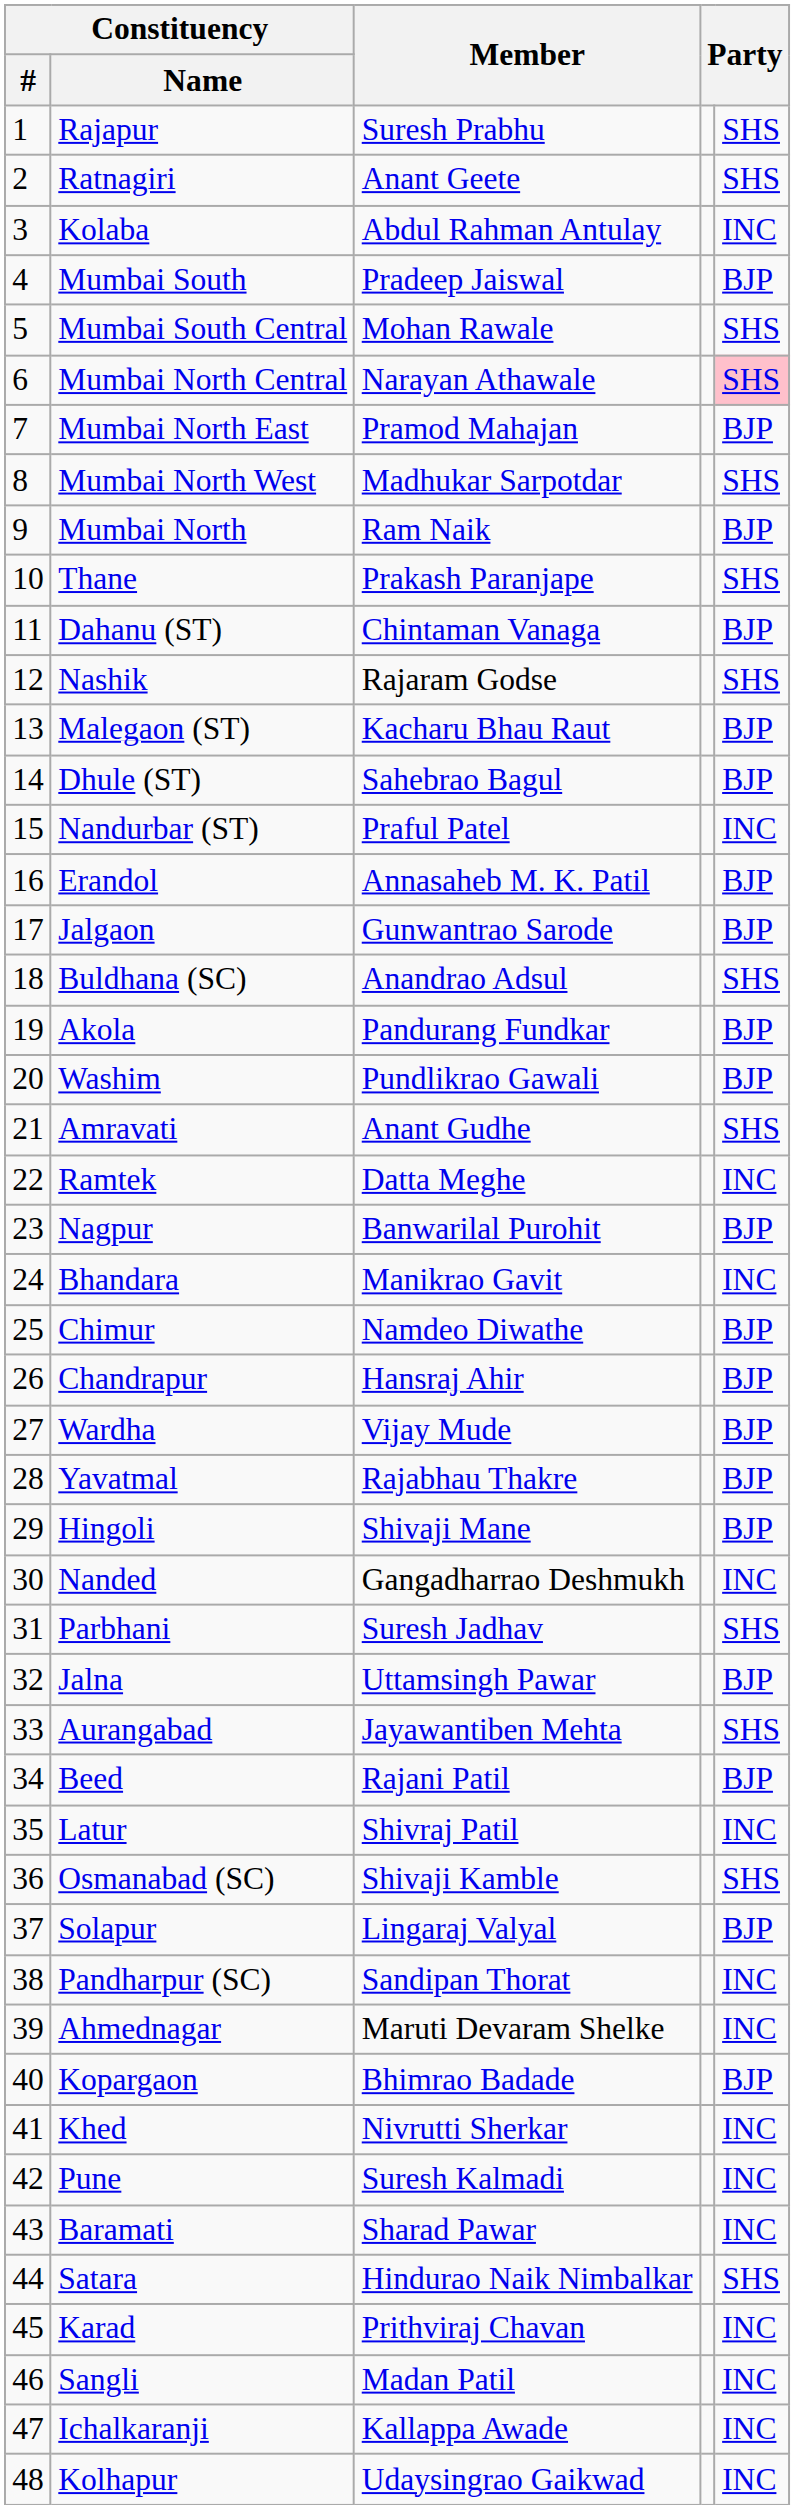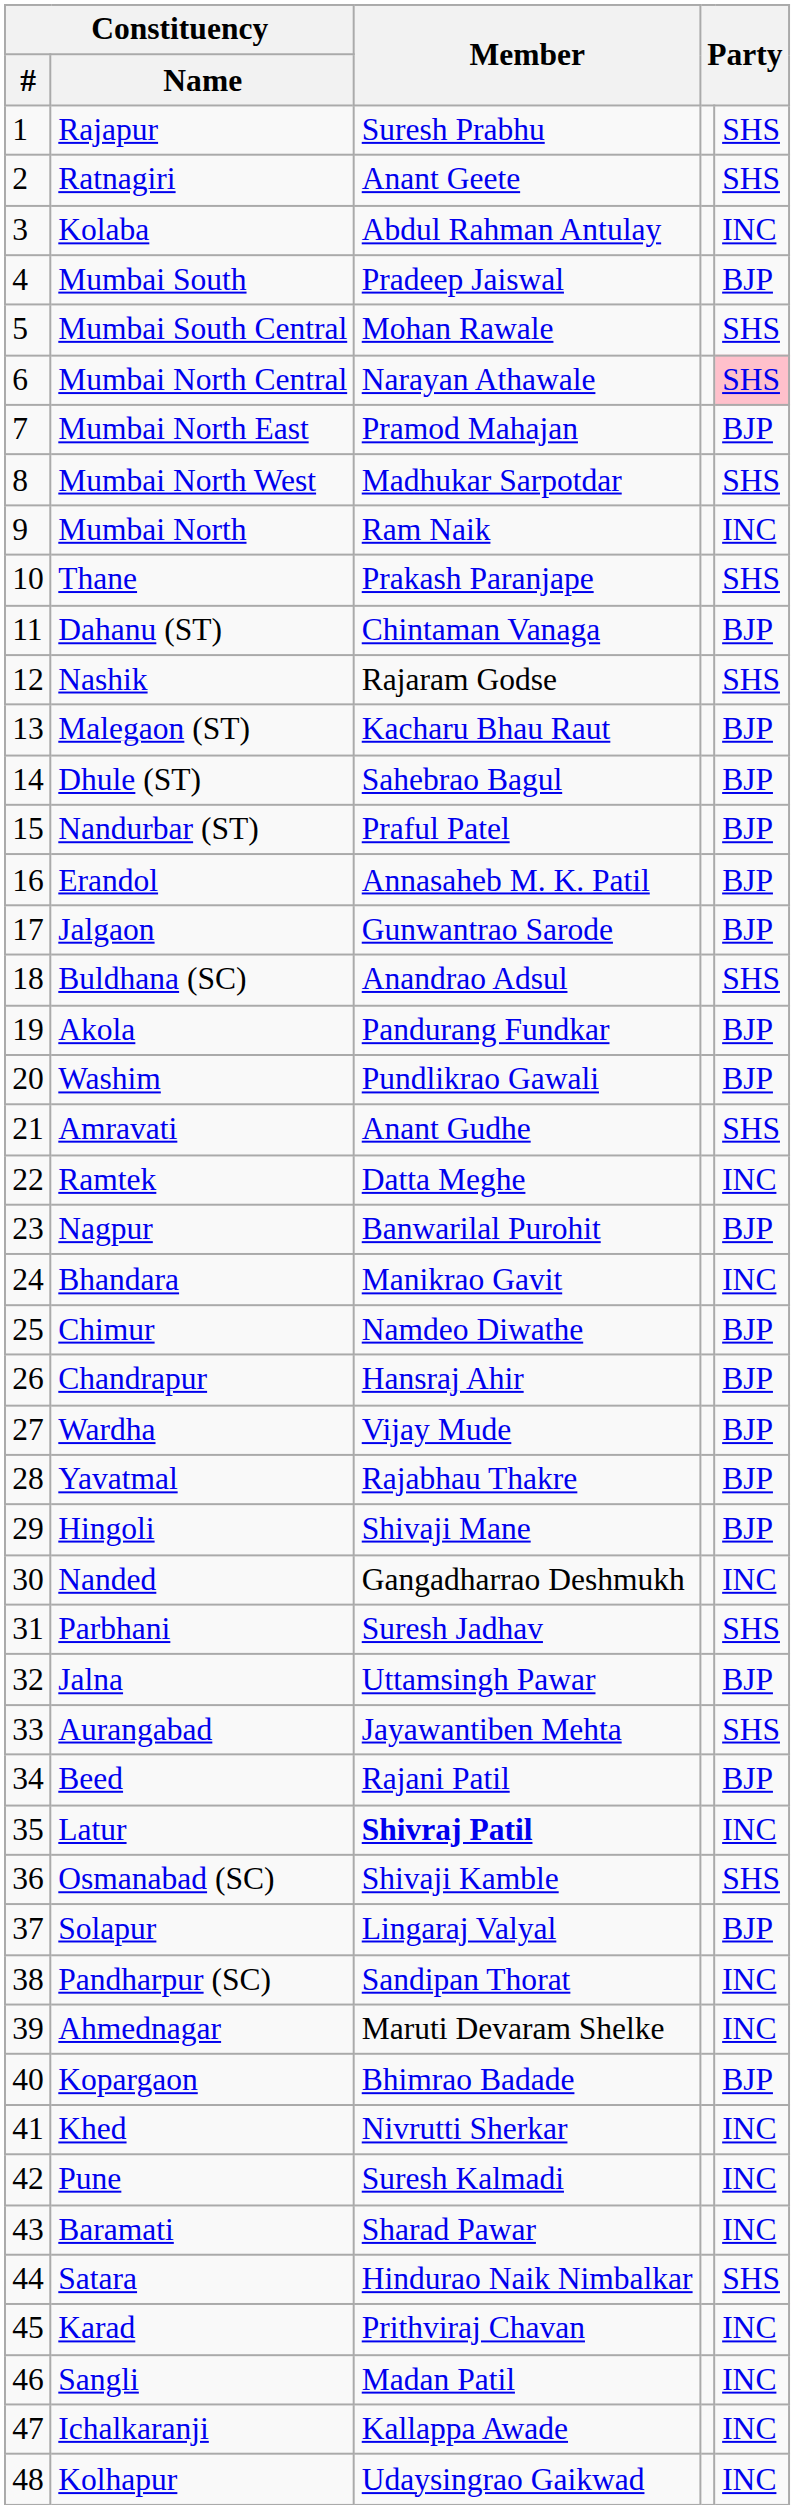(748, 529) BJP -> (749, 529) INC
(749, 829) INC -> (748, 829) BJP
(440, 1829) normal -> (447, 1829) bold
